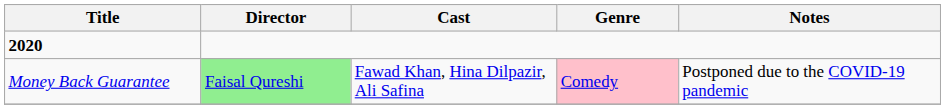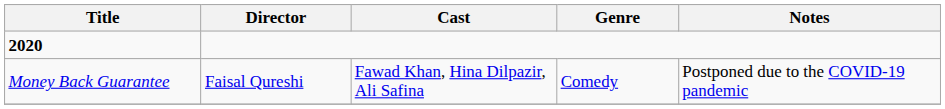(254, 81) lightgreen background -> (254, 81) no background
(589, 81) pink background -> (589, 81) no background
